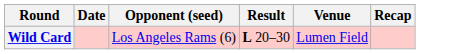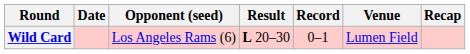+ column: (318, 15)
